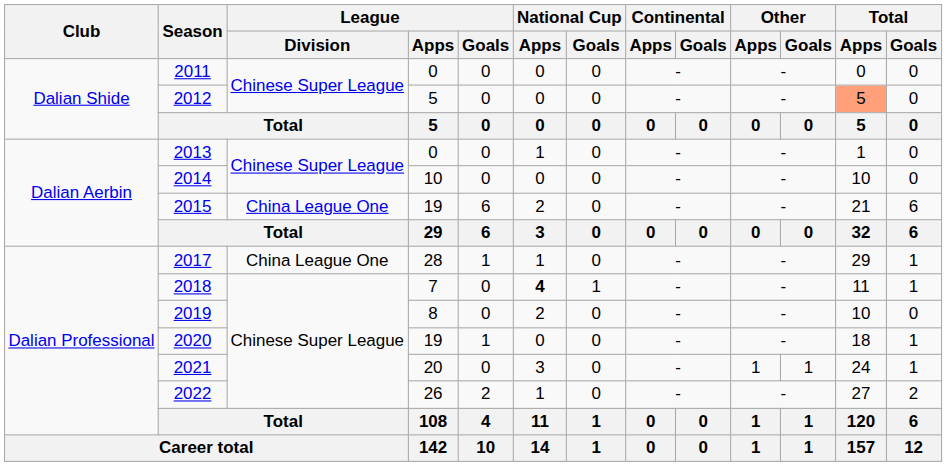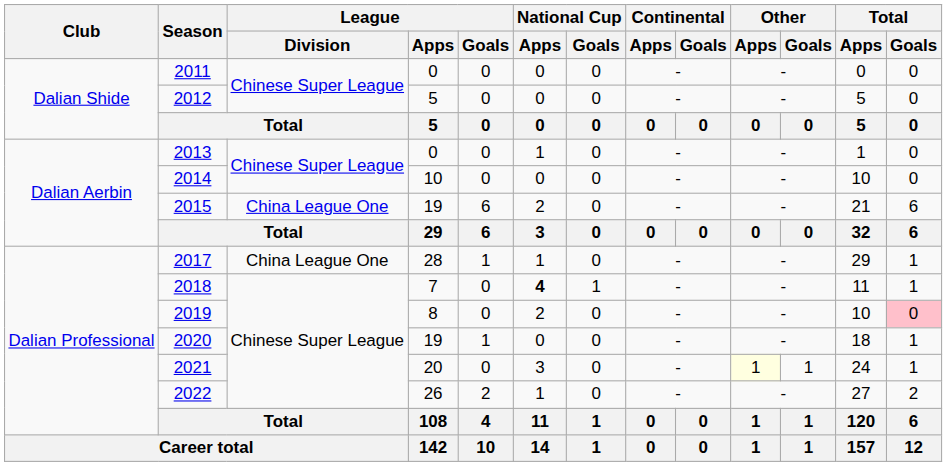(861, 98) lightsalmon background -> (861, 98) no background
(914, 313) no background -> (914, 313) pink background
(756, 367) no background -> (756, 367) lightyellow background
